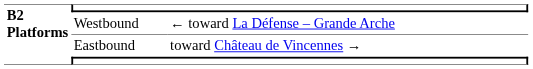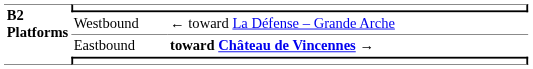(266, 45) normal -> (272, 45) bold
